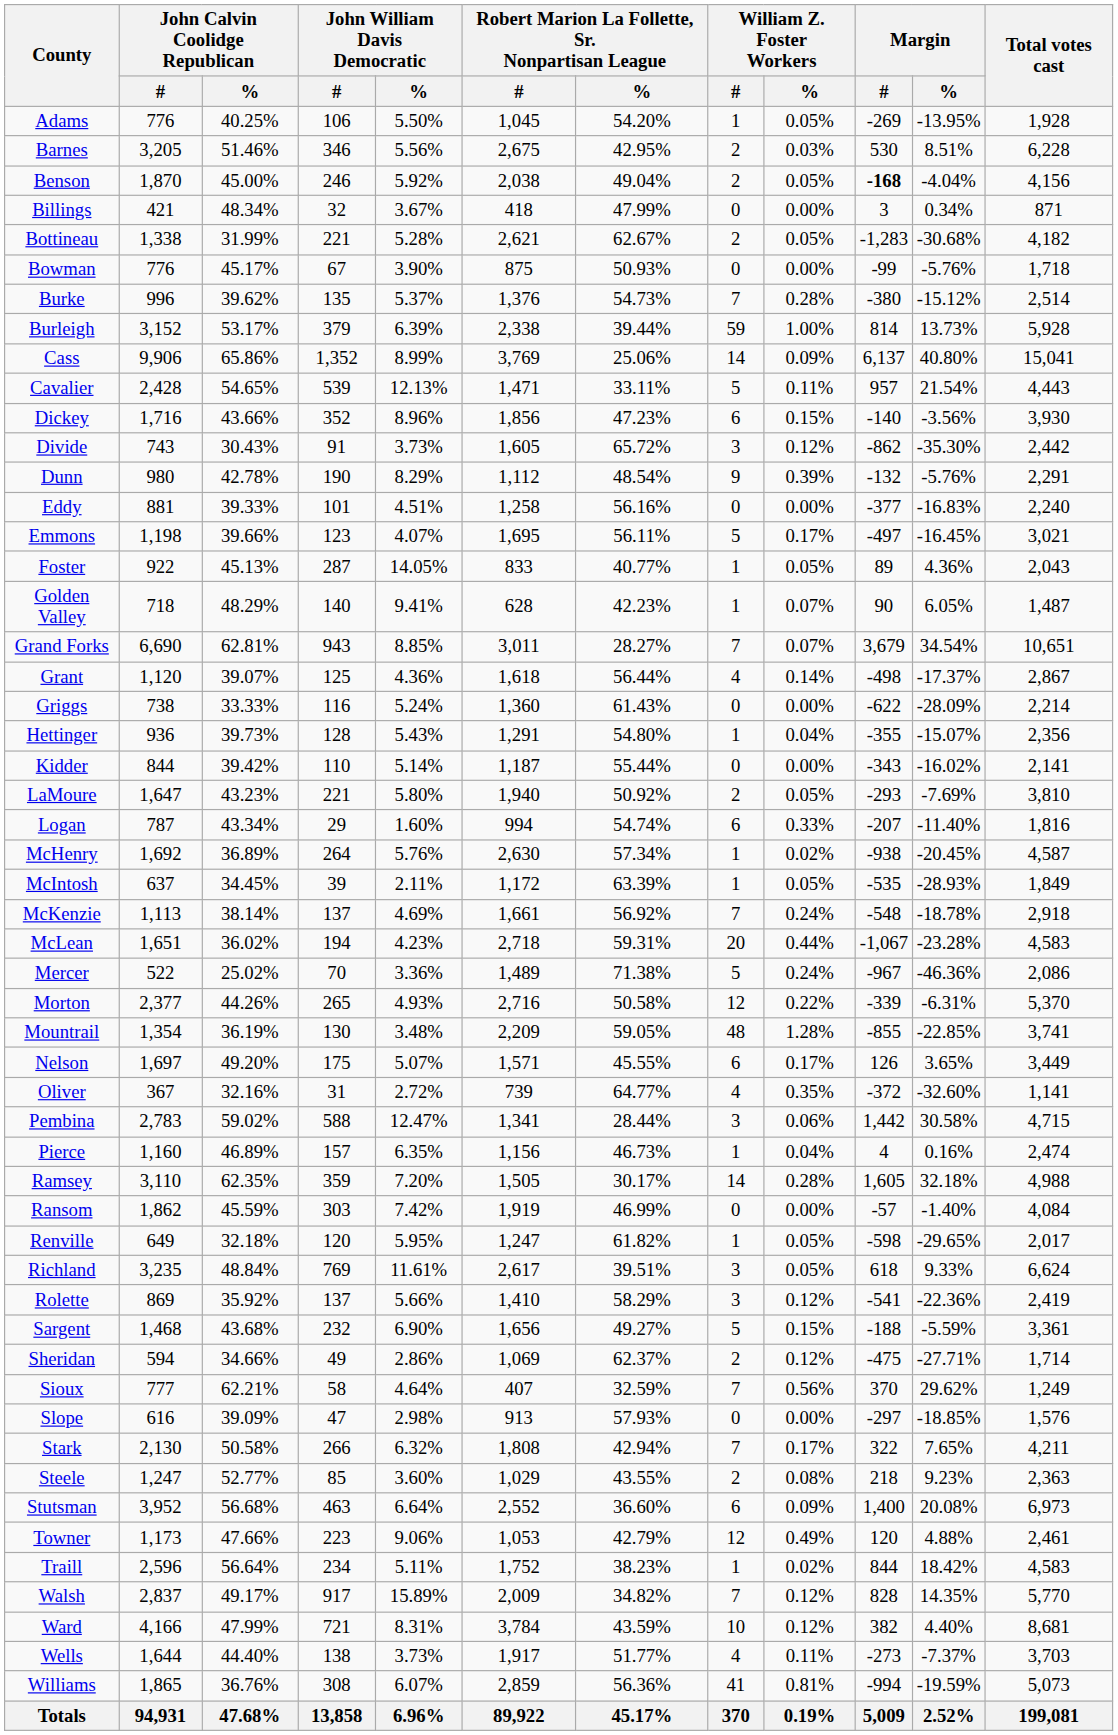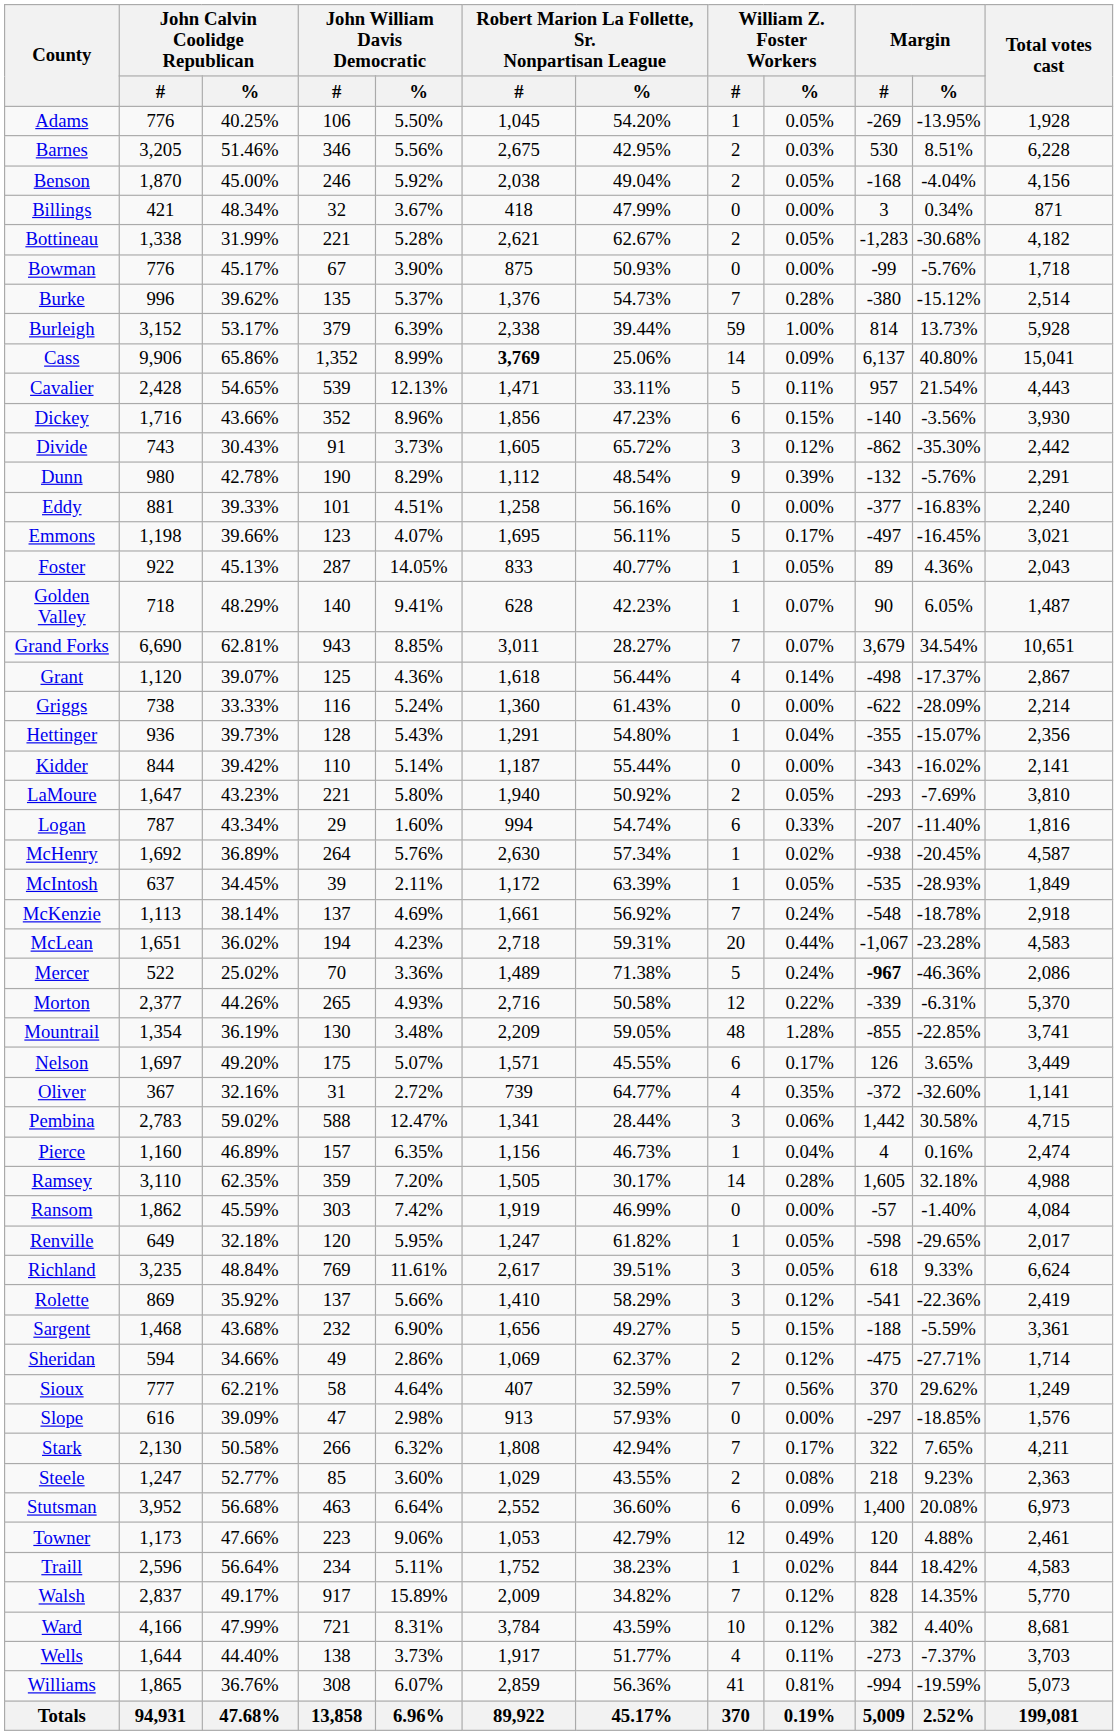(884, 180) bold -> (884, 180) normal
(519, 358) normal -> (519, 358) bold
(884, 973) normal -> (884, 973) bold
